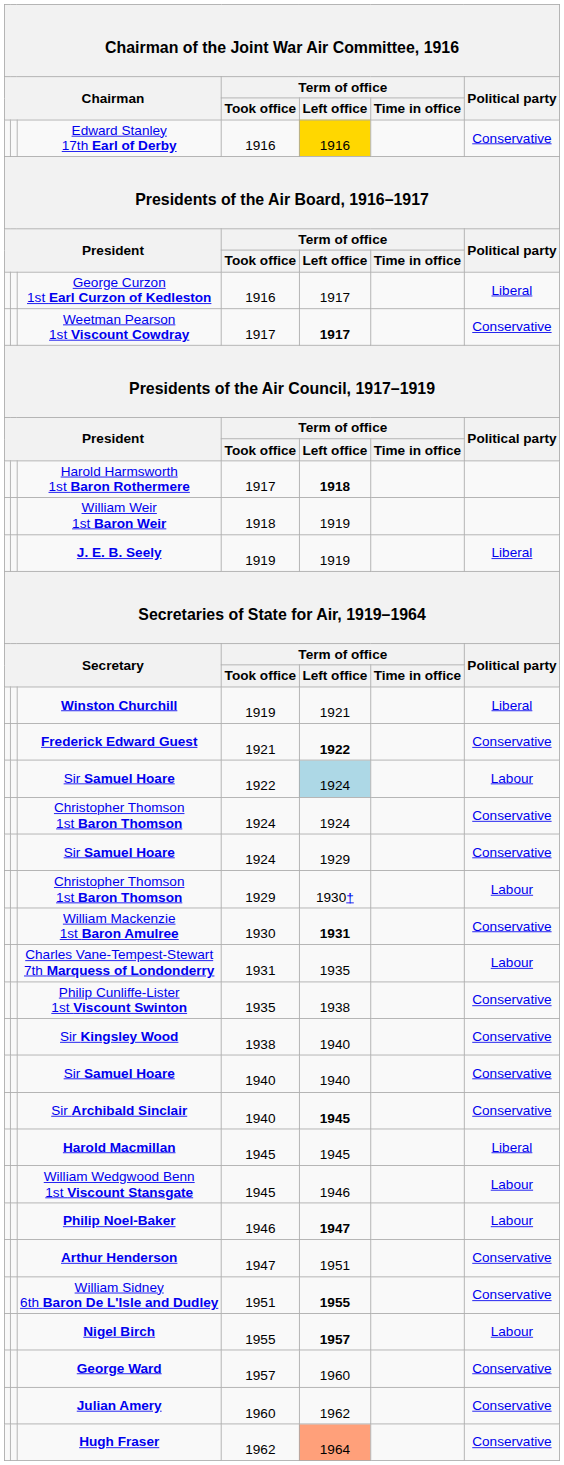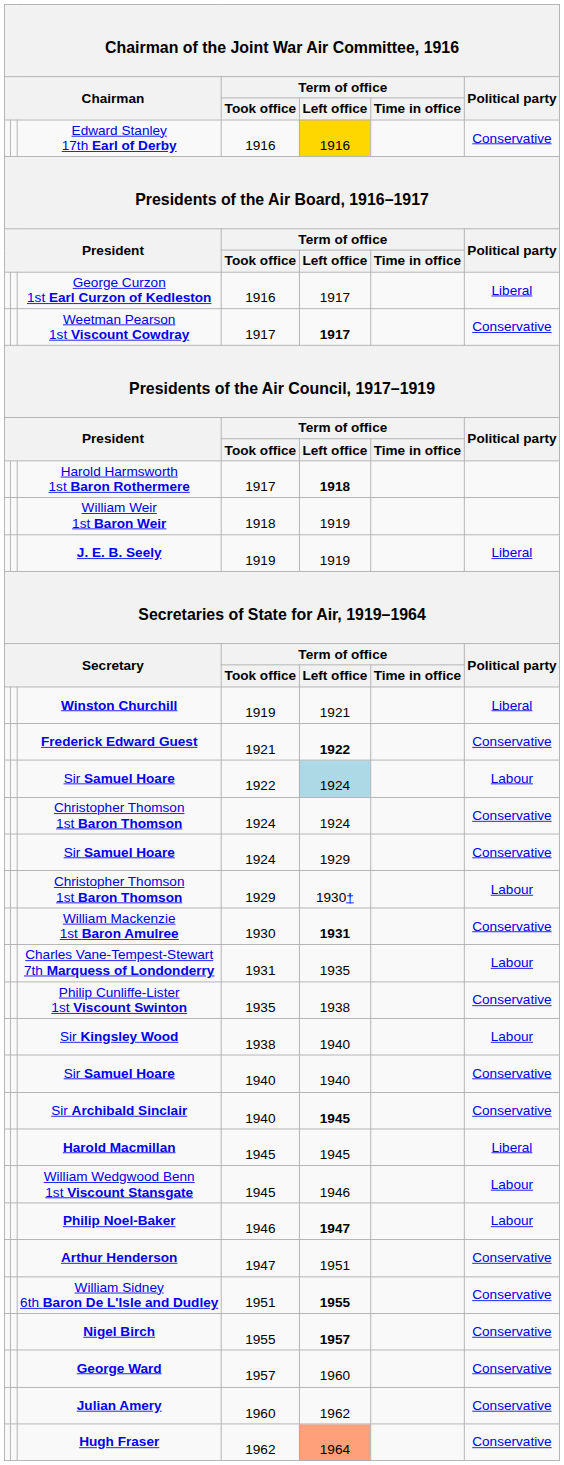(512, 1036) Conservative -> (512, 1036) Labour
(512, 1331) Labour -> (512, 1331) Conservative
